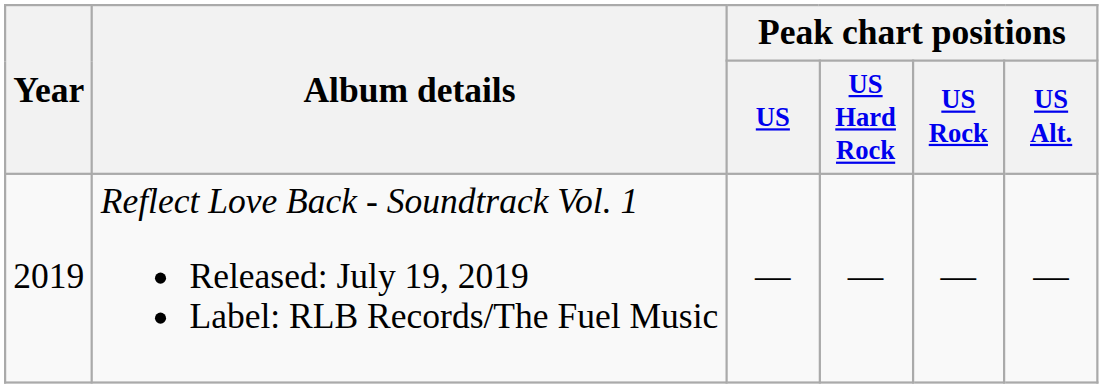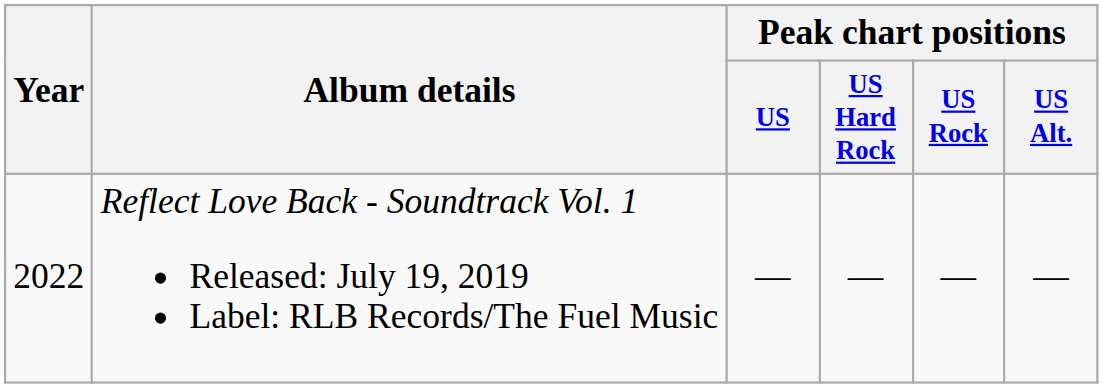(49, 277) 2019 -> (49, 277) 2022
